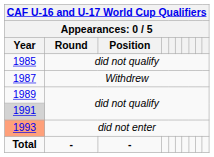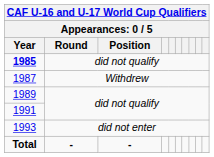(25, 62) normal -> (25, 62) bold
(25, 111) lightgrey background -> (25, 111) no background
(25, 128) lightsalmon background -> (25, 128) no background
